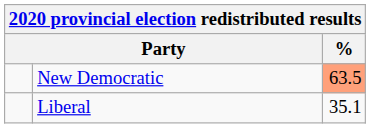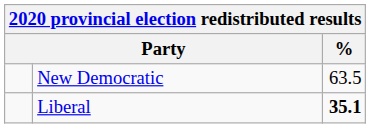(345, 78) lightsalmon background -> (345, 78) no background
(345, 107) normal -> (345, 107) bold
